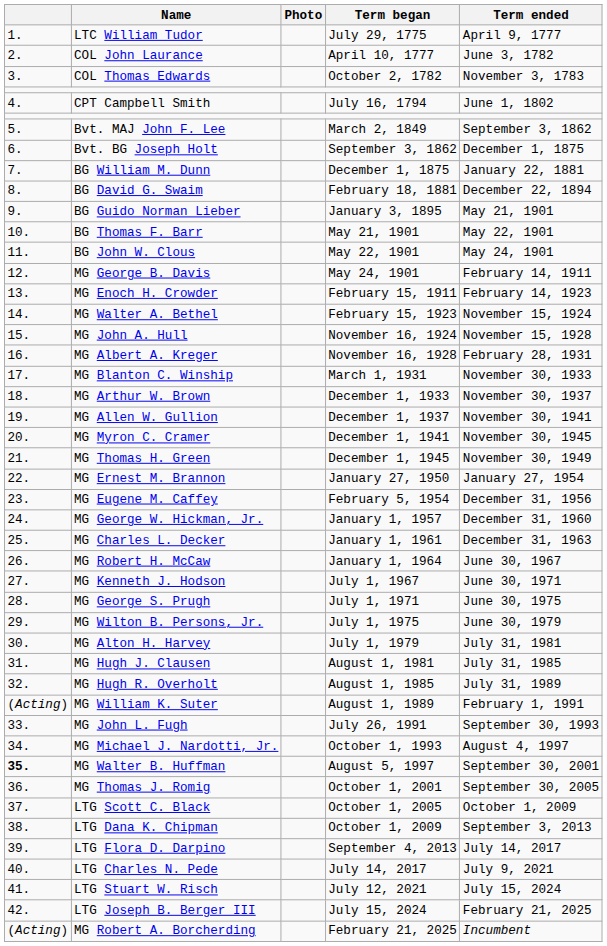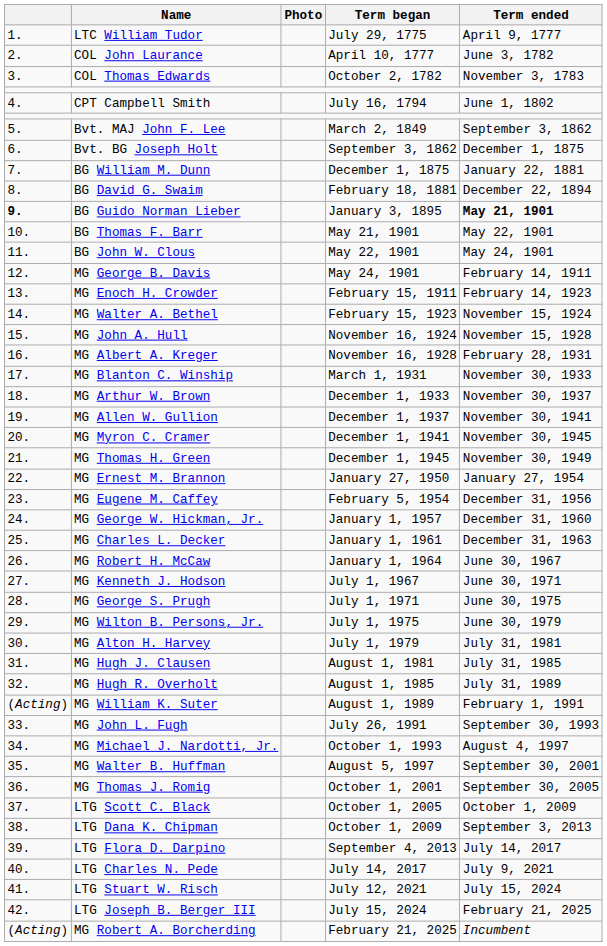(15, 212) normal -> (15, 212) bold
(508, 212) normal -> (508, 212) bold
(19, 767) bold -> (19, 767) normal
